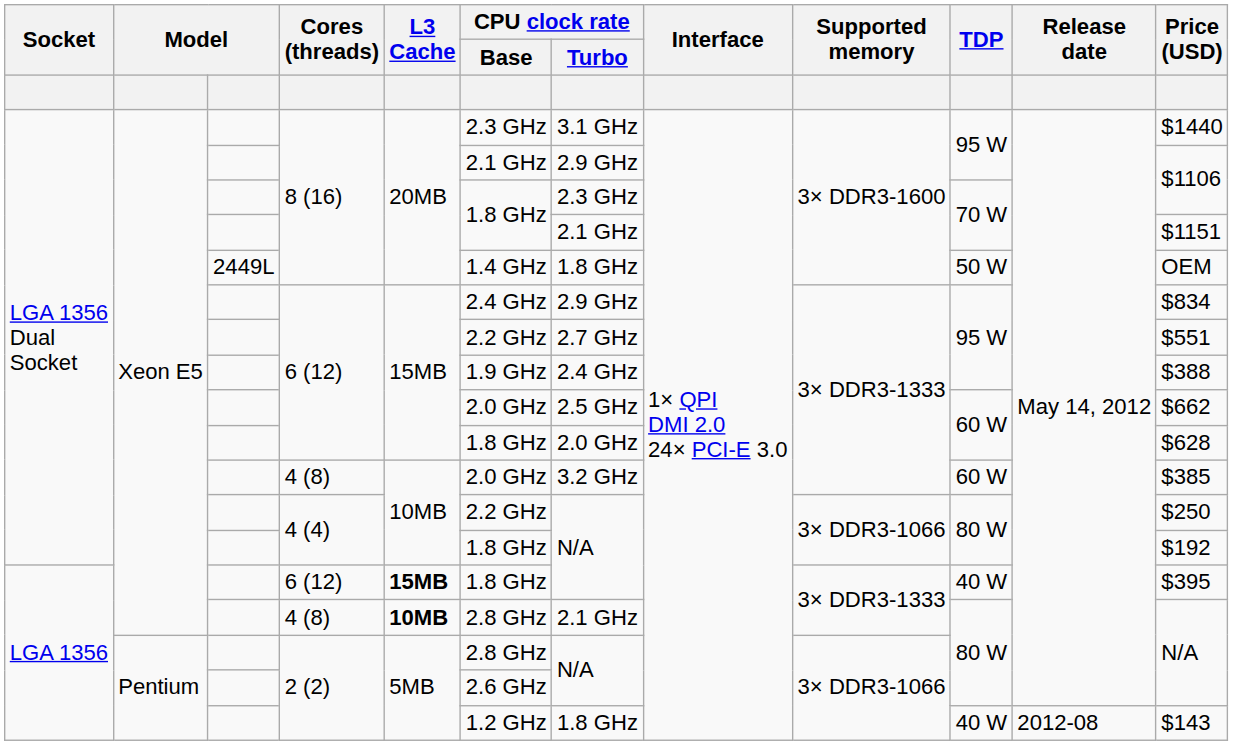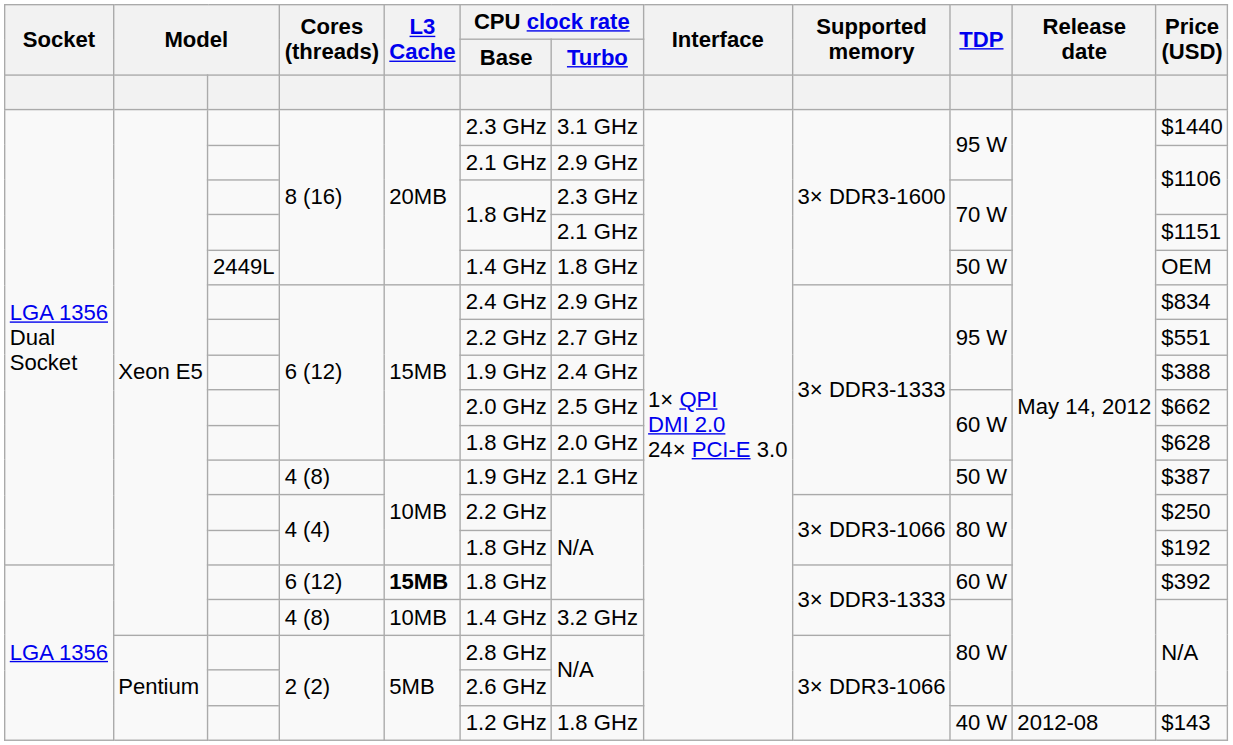(506, 477) 2.0 GHz -> (506, 477) 1.9 GHz
(597, 477) 3.2 GHz -> (597, 477) 2.1 GHz
(981, 477) 60 W -> (981, 477) 50 W
(1186, 477) $385 -> (1186, 477) $387
(981, 582) 40 W -> (981, 582) 60 W
(1186, 582) $395 -> (1186, 582) $392
(419, 617) bold -> (418, 617) normal
(506, 617) 2.8 GHz -> (506, 617) 1.4 GHz
(597, 617) 2.1 GHz -> (597, 617) 3.2 GHz
